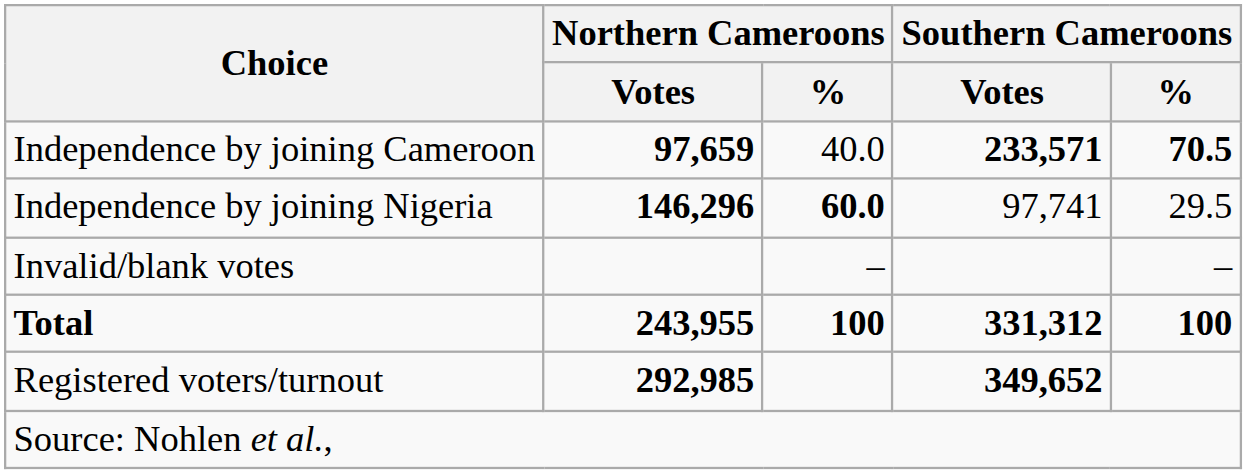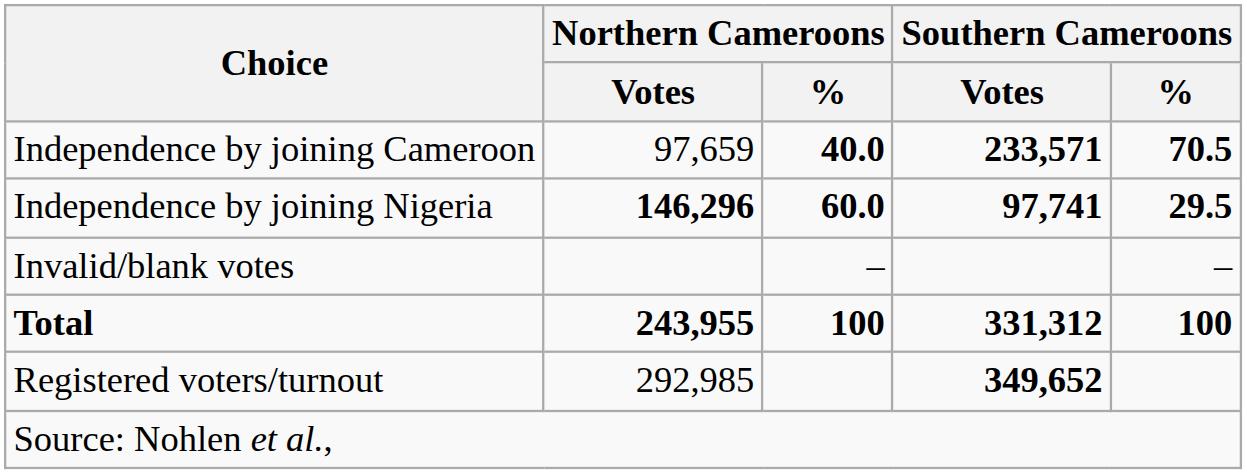(704, 149) bold -> (704, 149) normal
(853, 149) normal -> (853, 149) bold
(1052, 206) normal -> (1052, 206) bold
(1200, 206) normal -> (1200, 206) bold
(695, 380) bold -> (695, 380) normal
